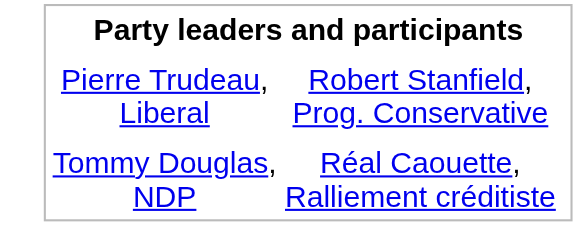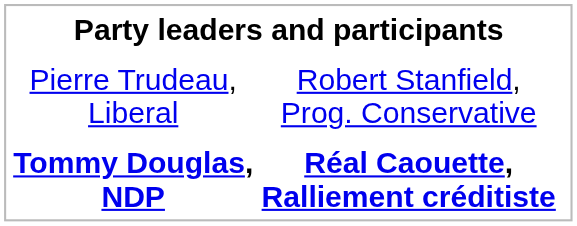(165, 180) normal -> (133, 180) bold
(420, 180) normal -> (409, 180) bold
